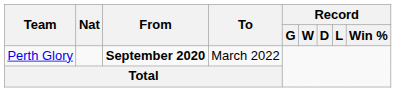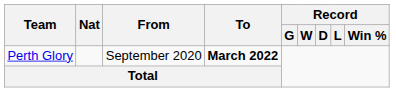(155, 55) bold -> (154, 55) normal
(245, 55) normal -> (243, 55) bold
